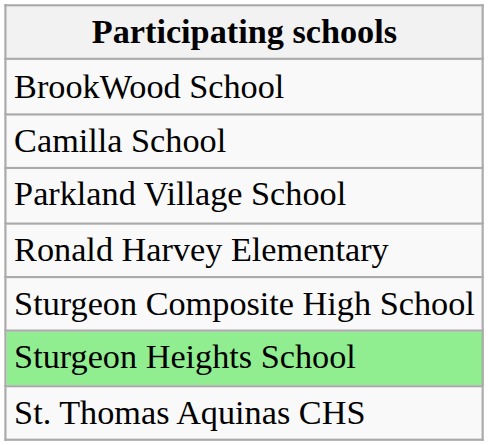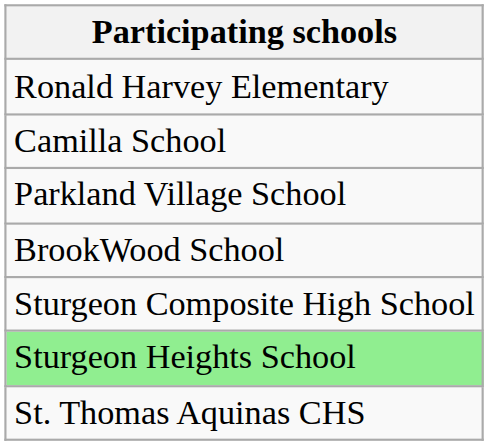(149, 86) BrookWood School -> (201, 86) Ronald Harvey Elementary
(201, 249) Ronald Harvey Elementary -> (149, 249) BrookWood School
